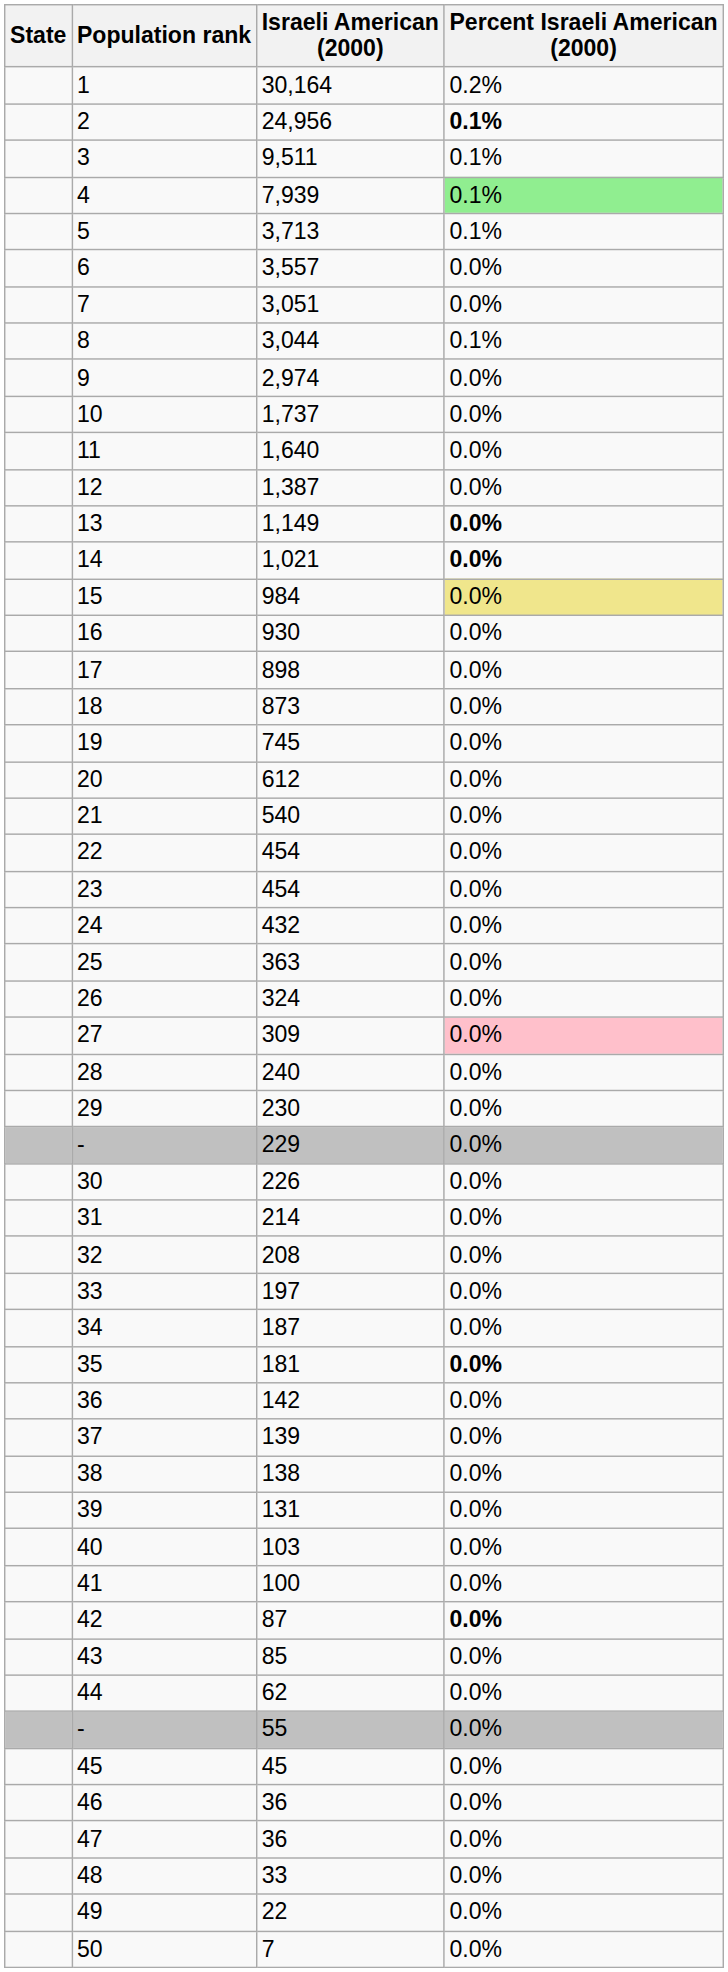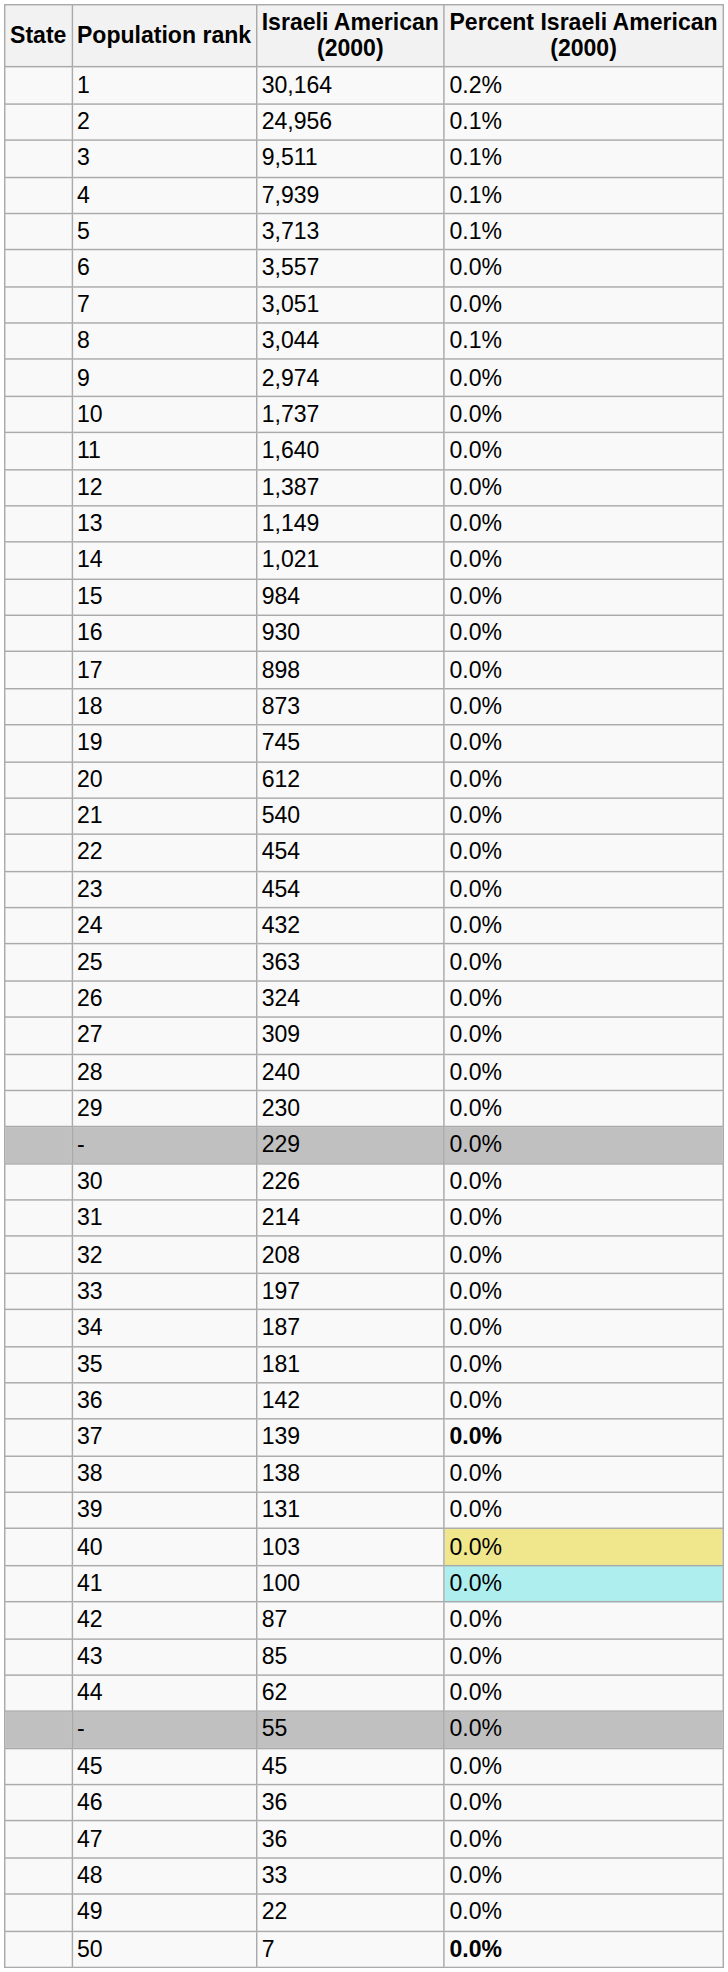(476, 121) bold -> (476, 121) normal
(476, 194) lightgreen background -> (476, 194) no background
(476, 523) bold -> (476, 523) normal
(476, 560) bold -> (476, 560) normal
(476, 596) khaki background -> (476, 596) no background
(476, 1035) pink background -> (476, 1035) no background
(476, 1364) bold -> (476, 1364) normal
(476, 1437) normal -> (476, 1437) bold
(476, 1546) no background -> (476, 1546) khaki background
(476, 1583) no background -> (476, 1583) paleturquoise background
(476, 1619) bold -> (476, 1619) normal
(476, 1948) normal -> (476, 1948) bold
